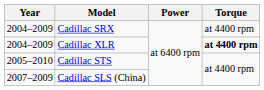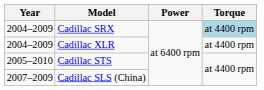(229, 28) no background -> (229, 28) lightblue background
(231, 45) bold -> (229, 45) normal
